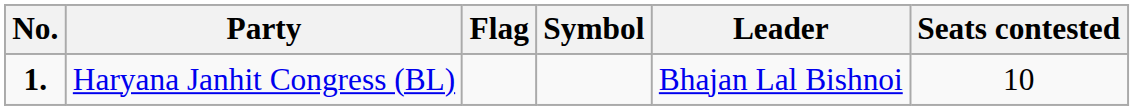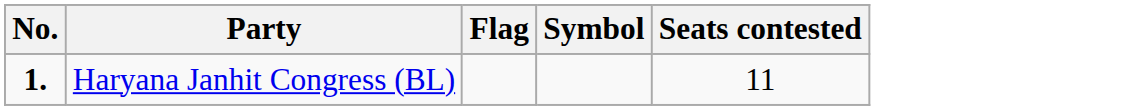- column: (781, 29)
(1019, 79) 10 -> (760, 79) 11
